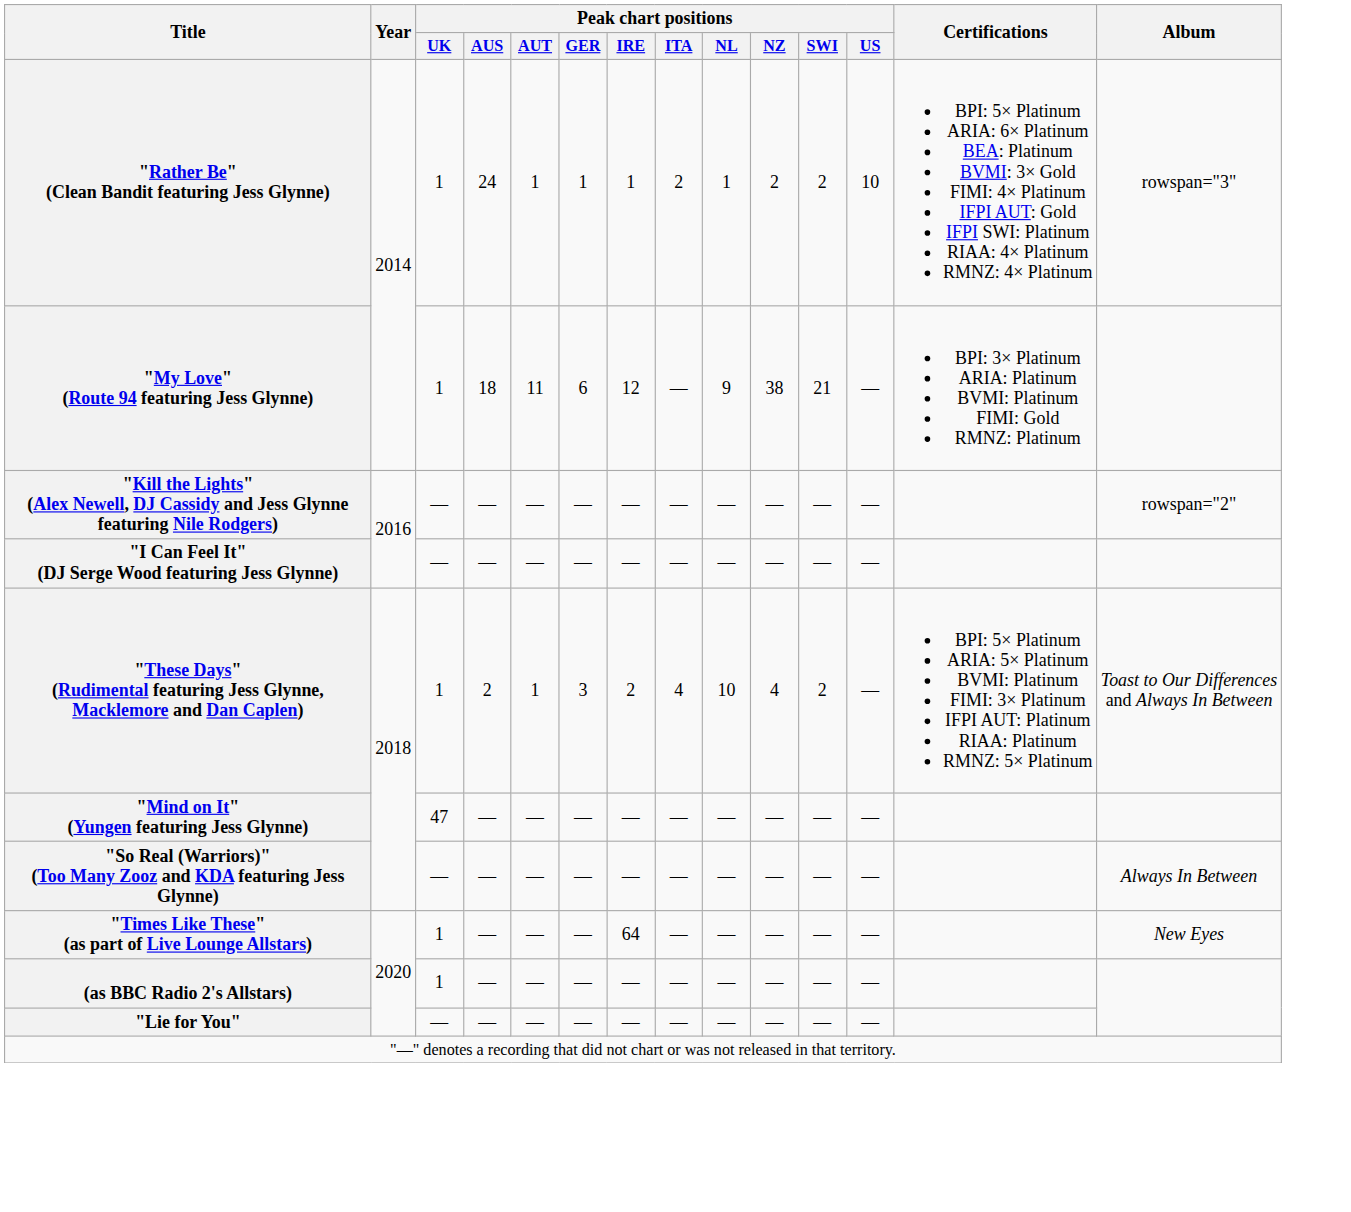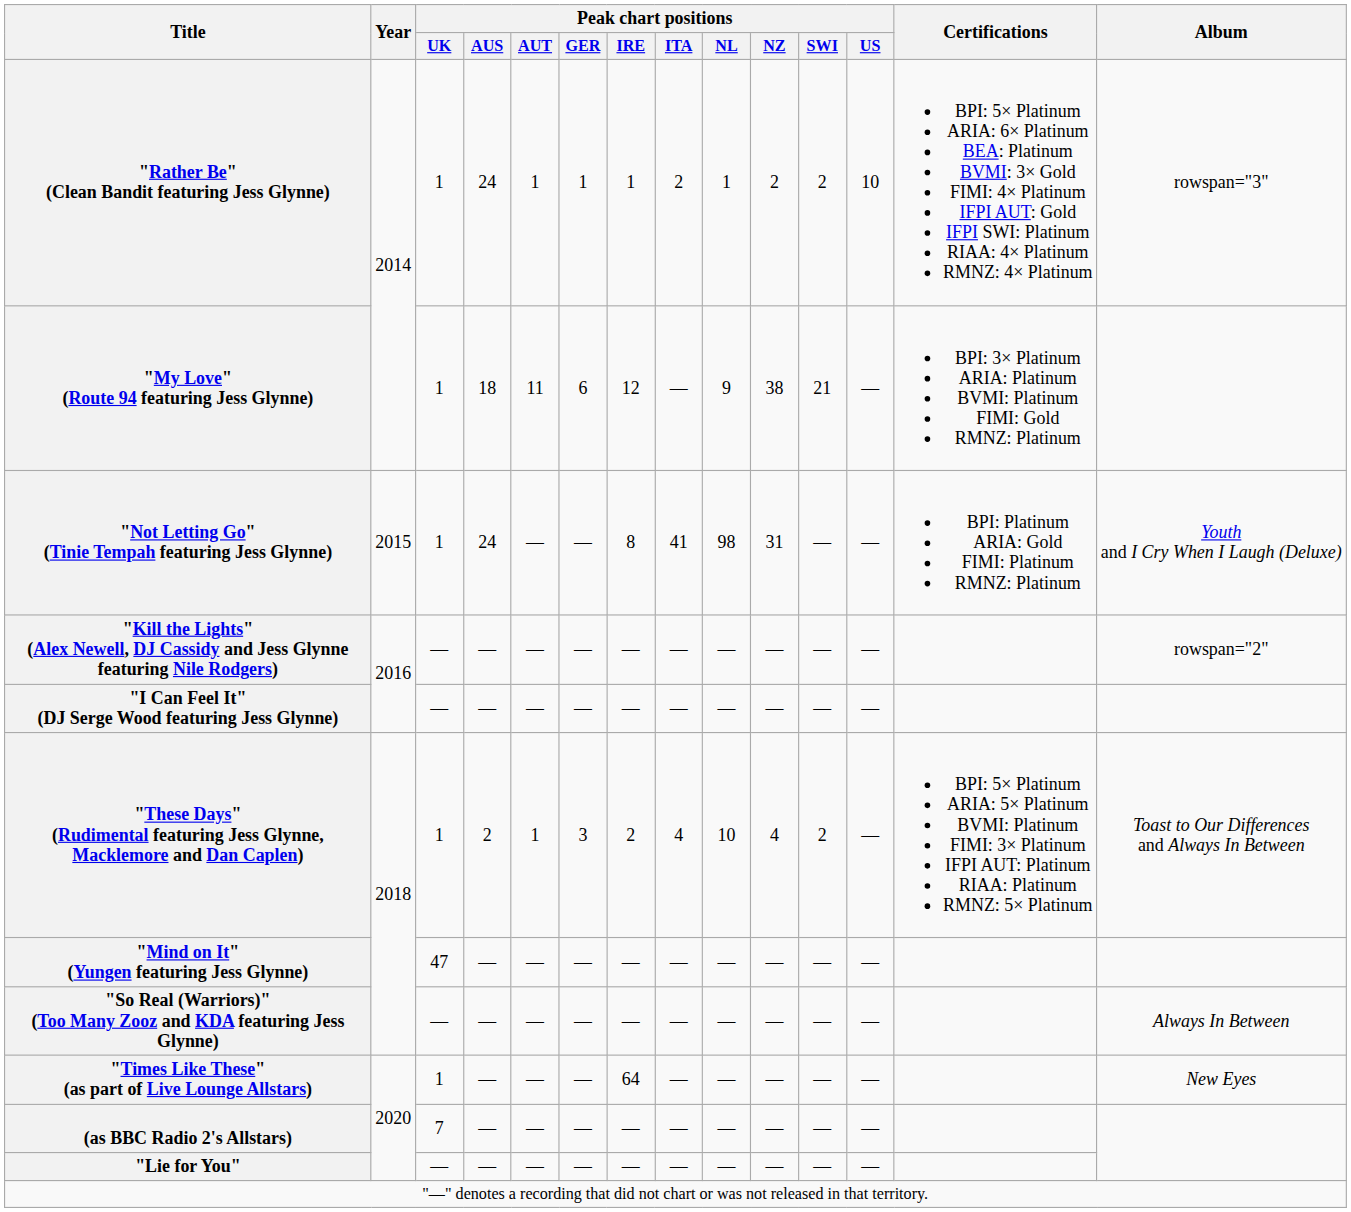+ row: (188, 542)
(439, 983) 1 -> (439, 1128) 7
